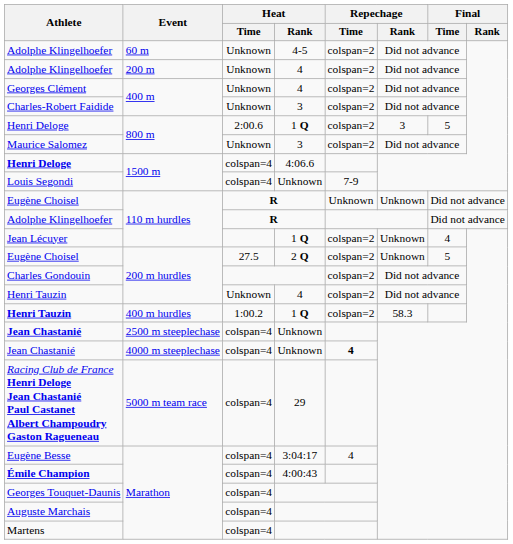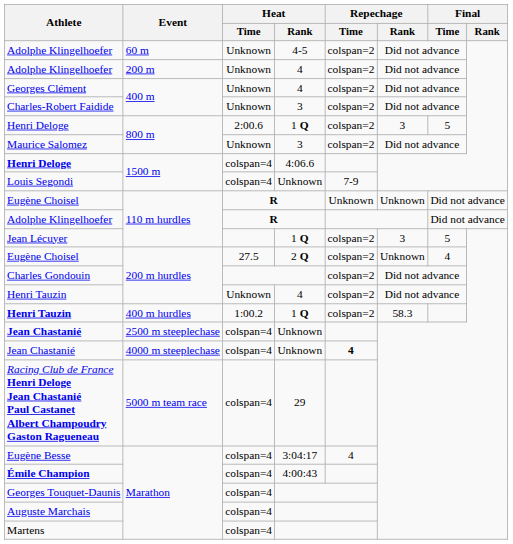(402, 238) Unknown -> (402, 238) 3
(447, 238) 4 -> (447, 238) 5
(447, 257) 5 -> (447, 257) 4
